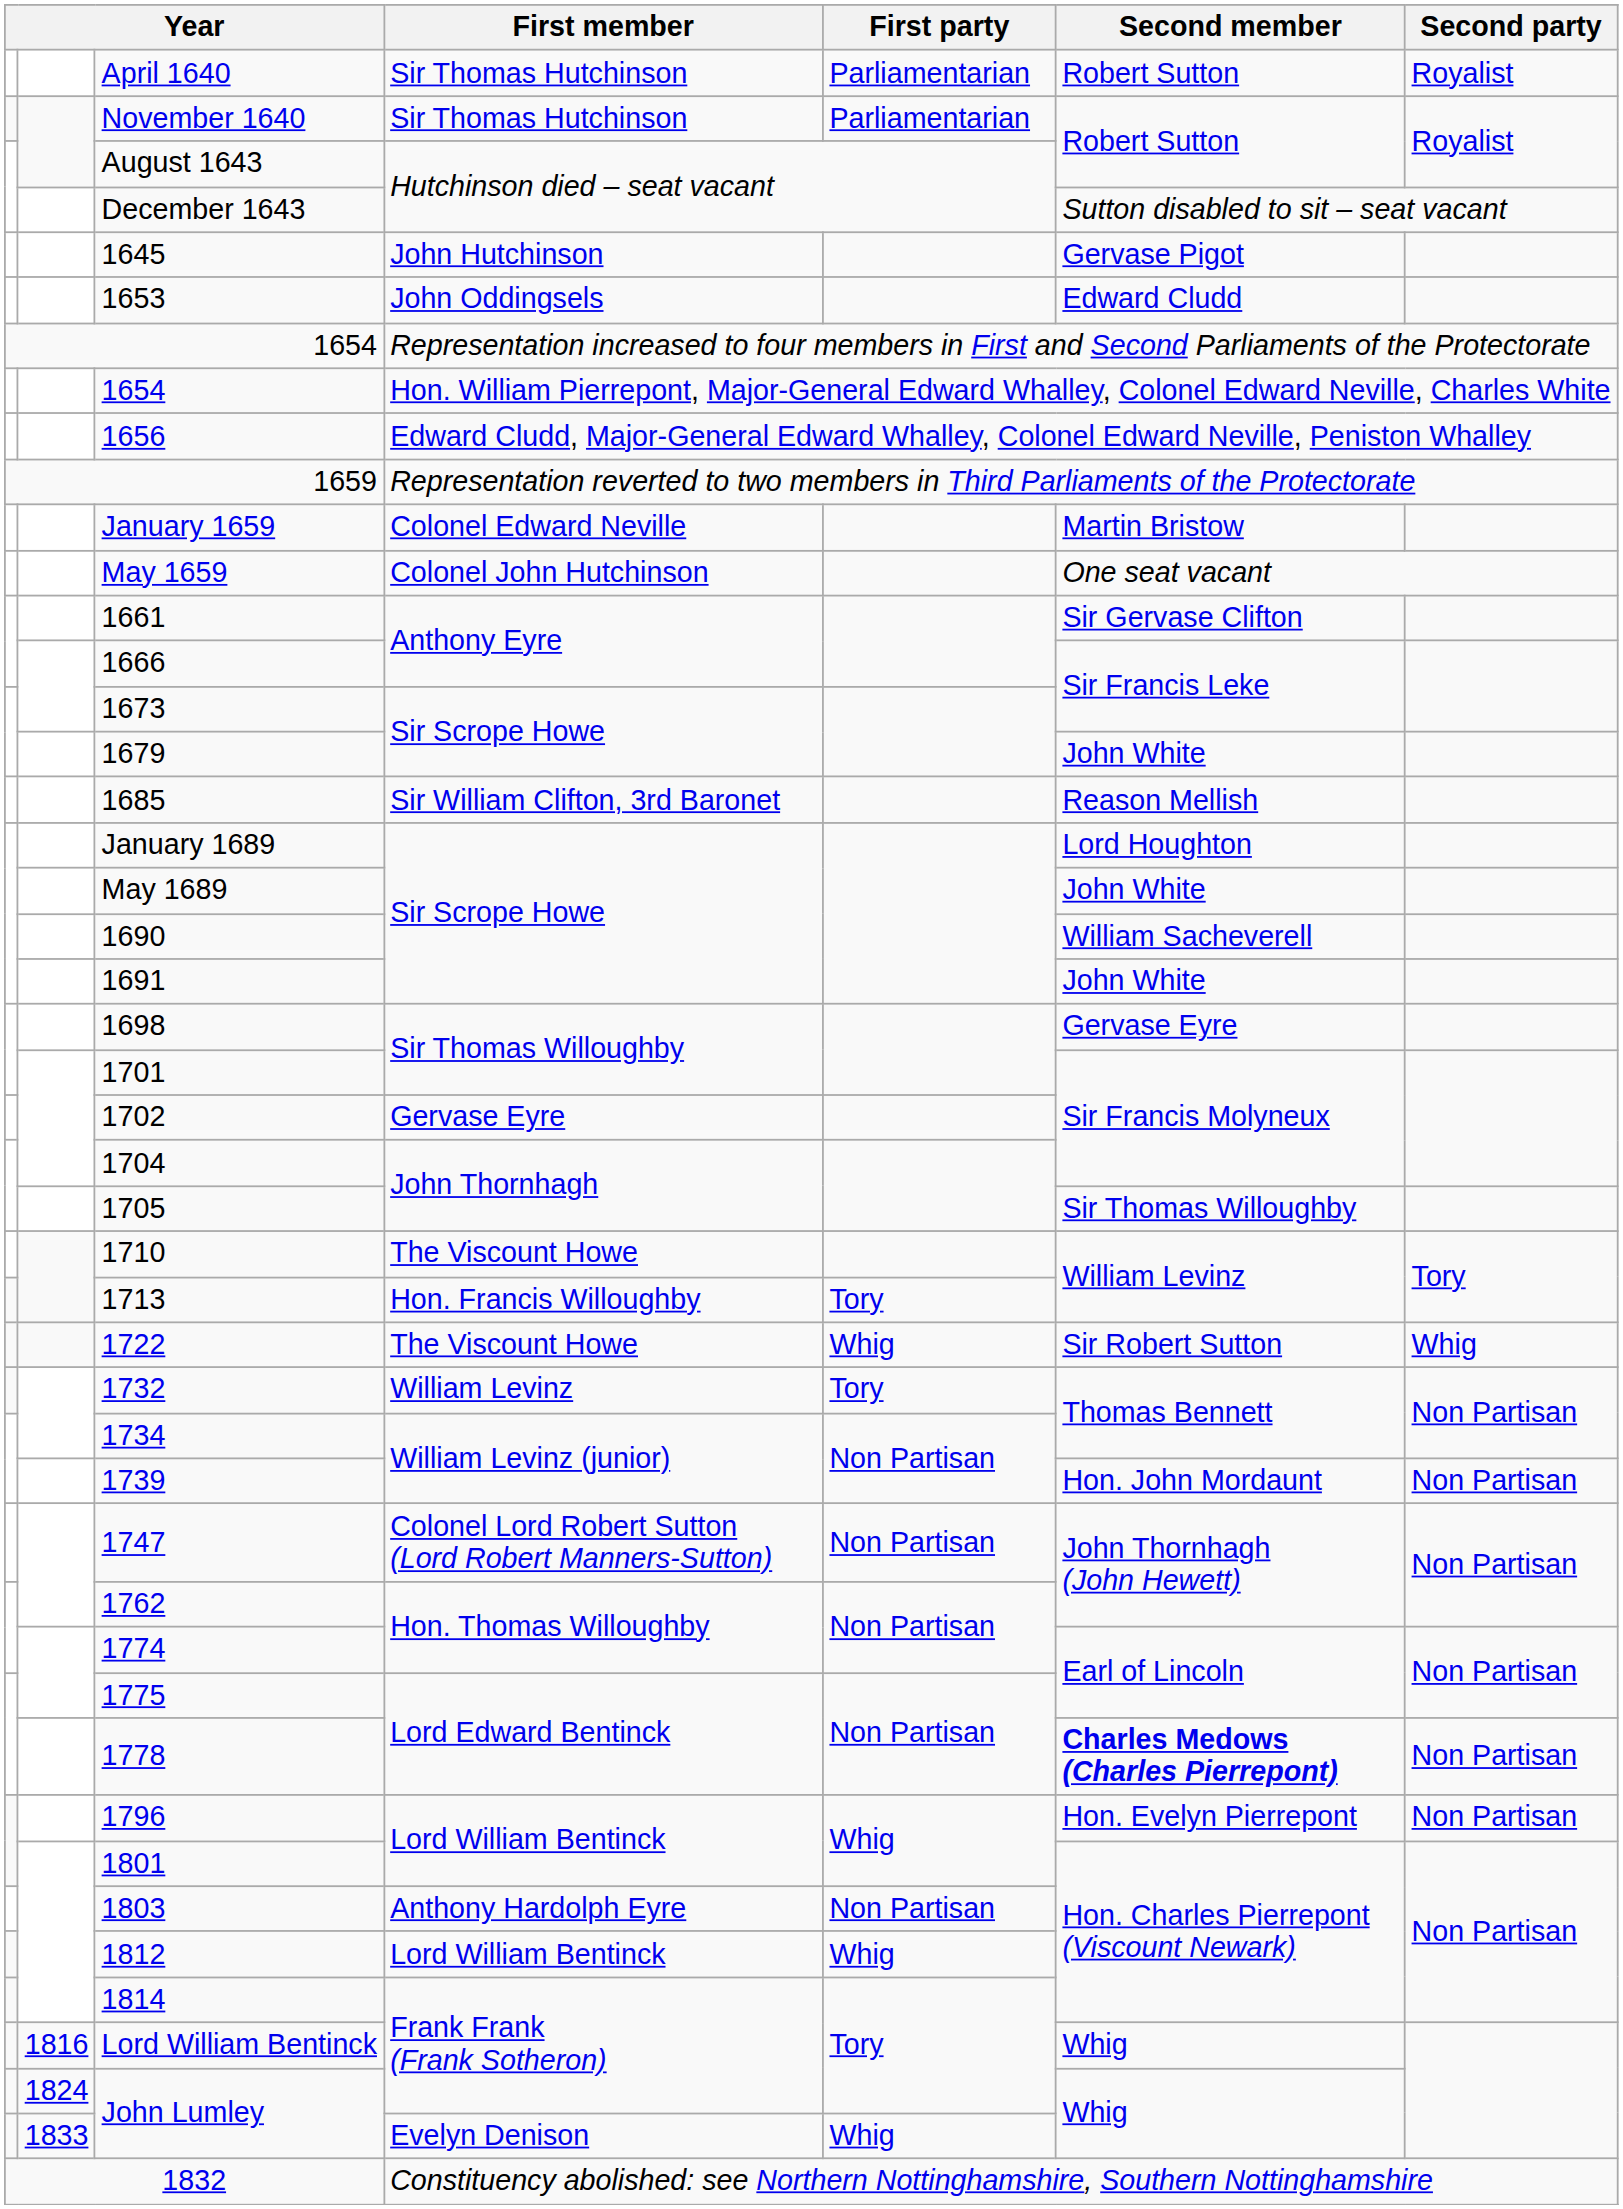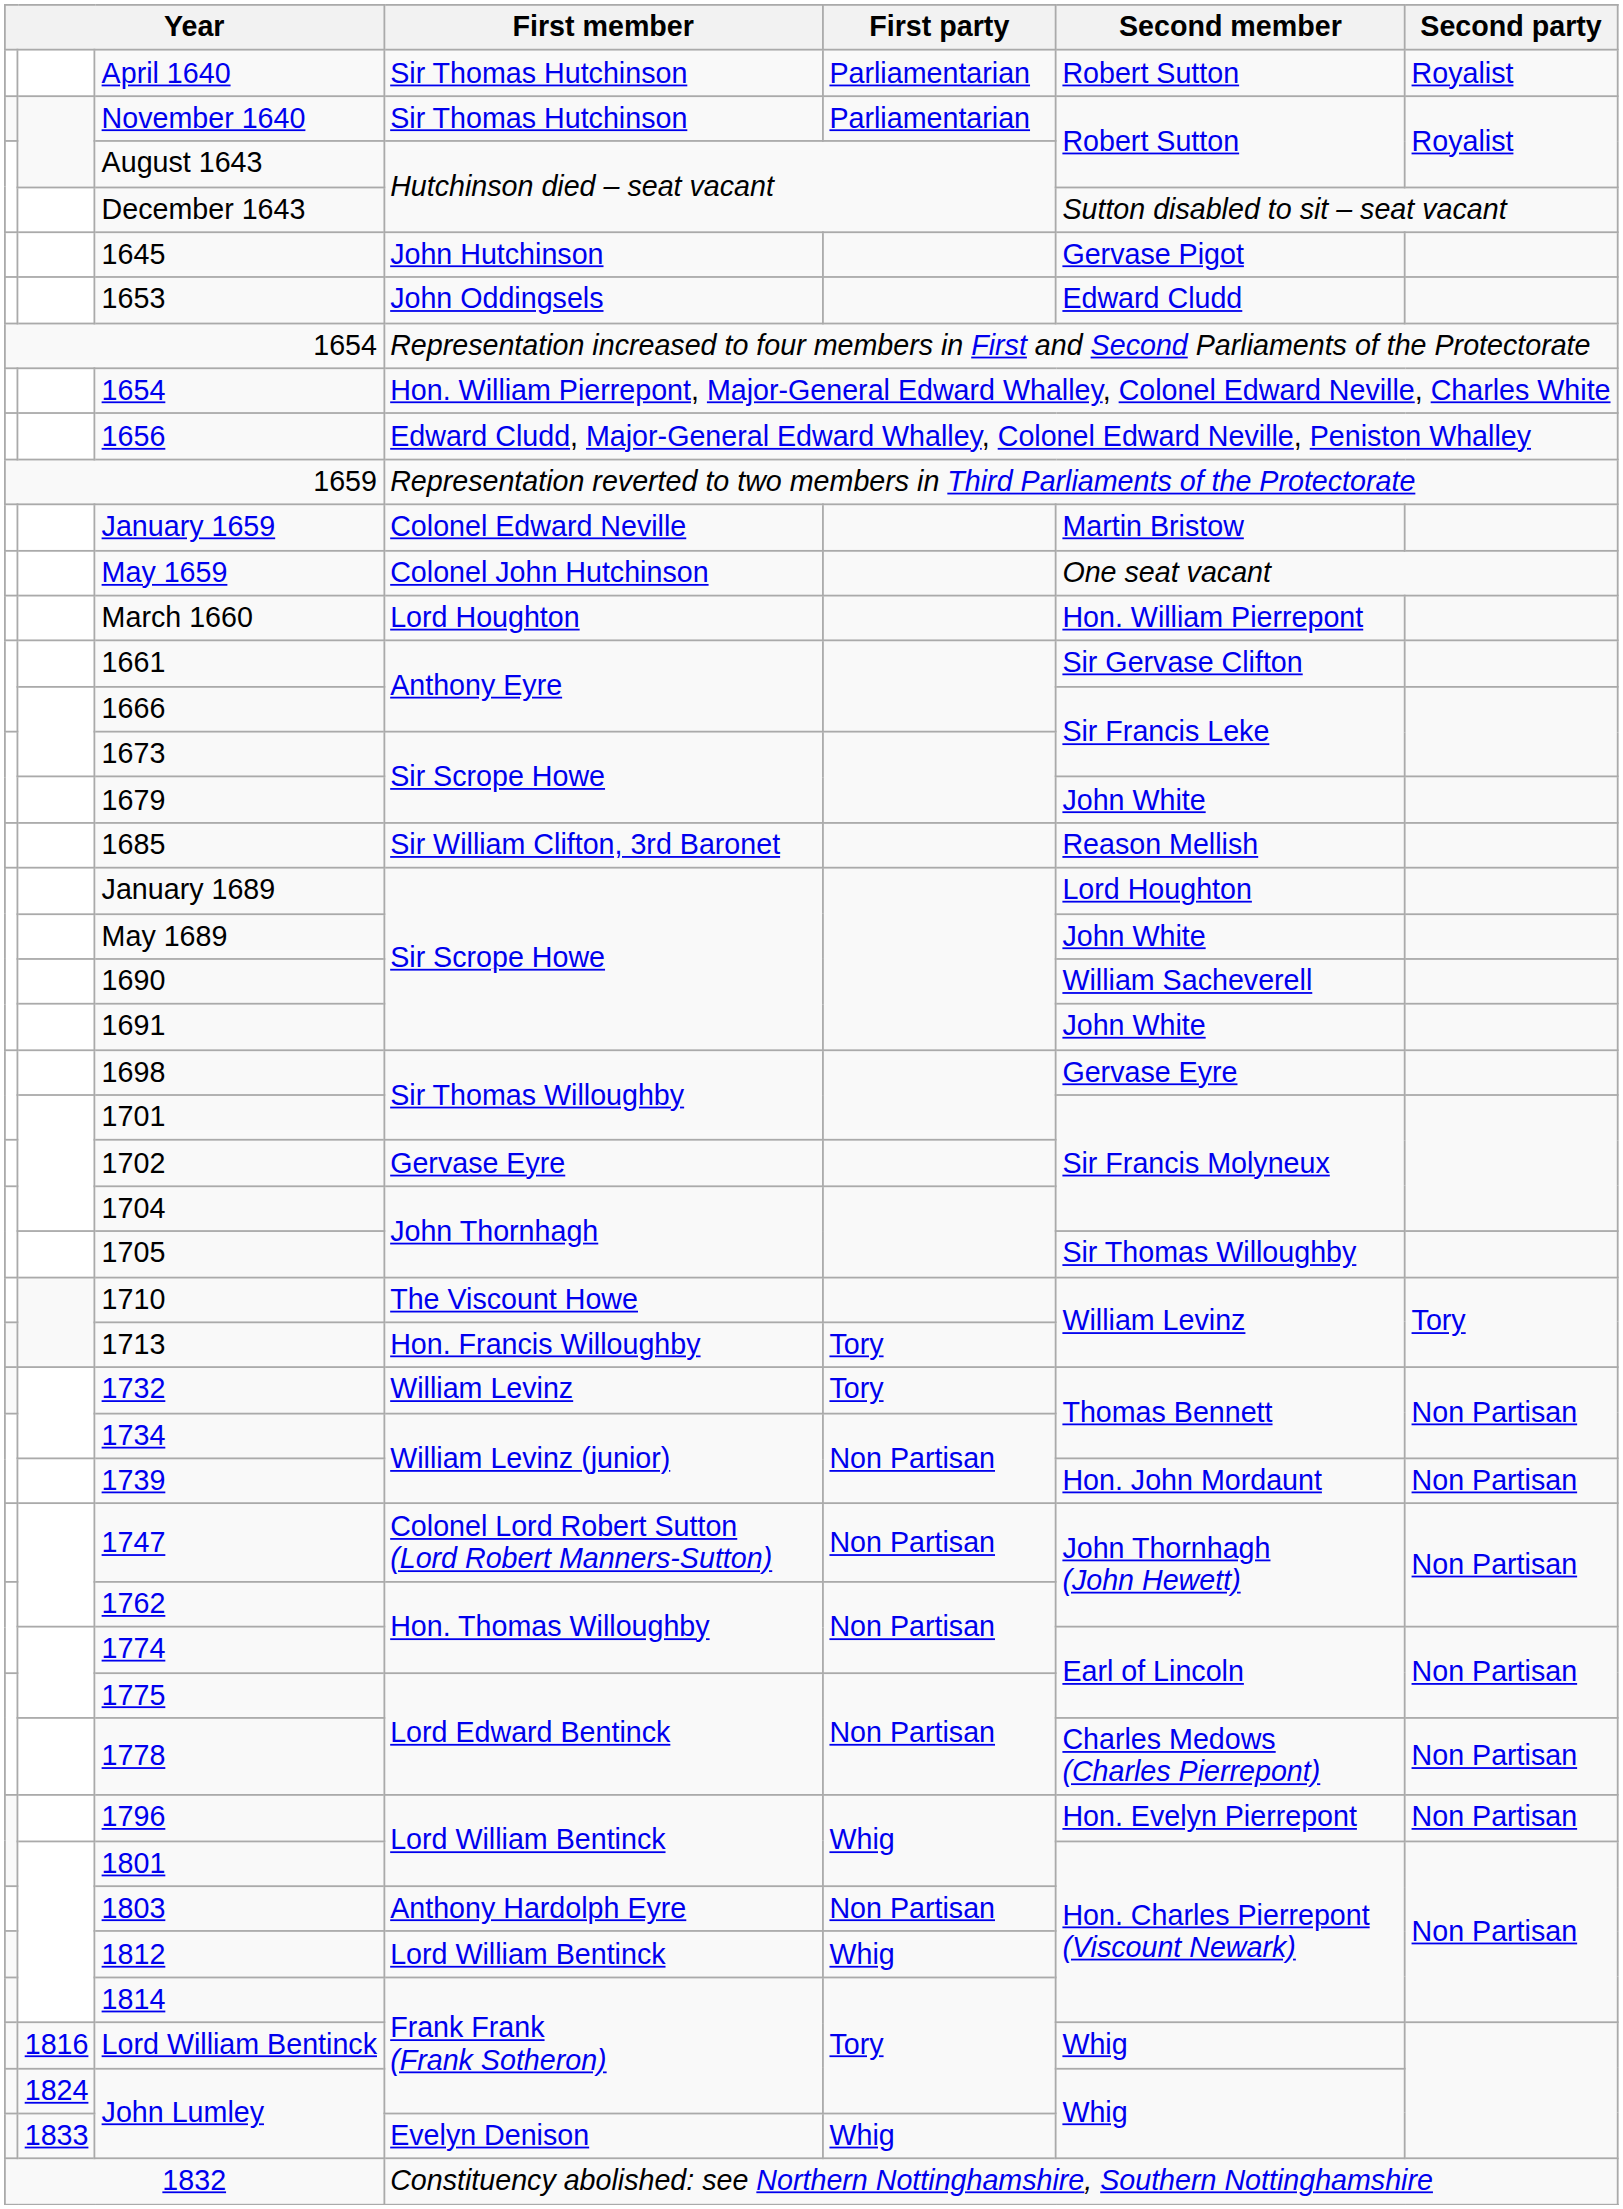+ row: (177, 617)
- row: (133, 1344)
(1200, 1756) bold -> (1191, 1756) normal
